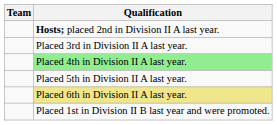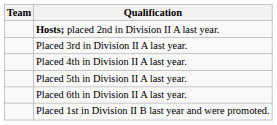(111, 62) lightgreen background -> (111, 62) no background
(111, 95) khaki background -> (111, 95) no background
